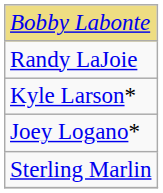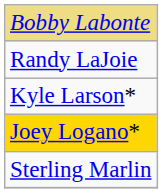(75, 132) no background -> (75, 132) gold background
